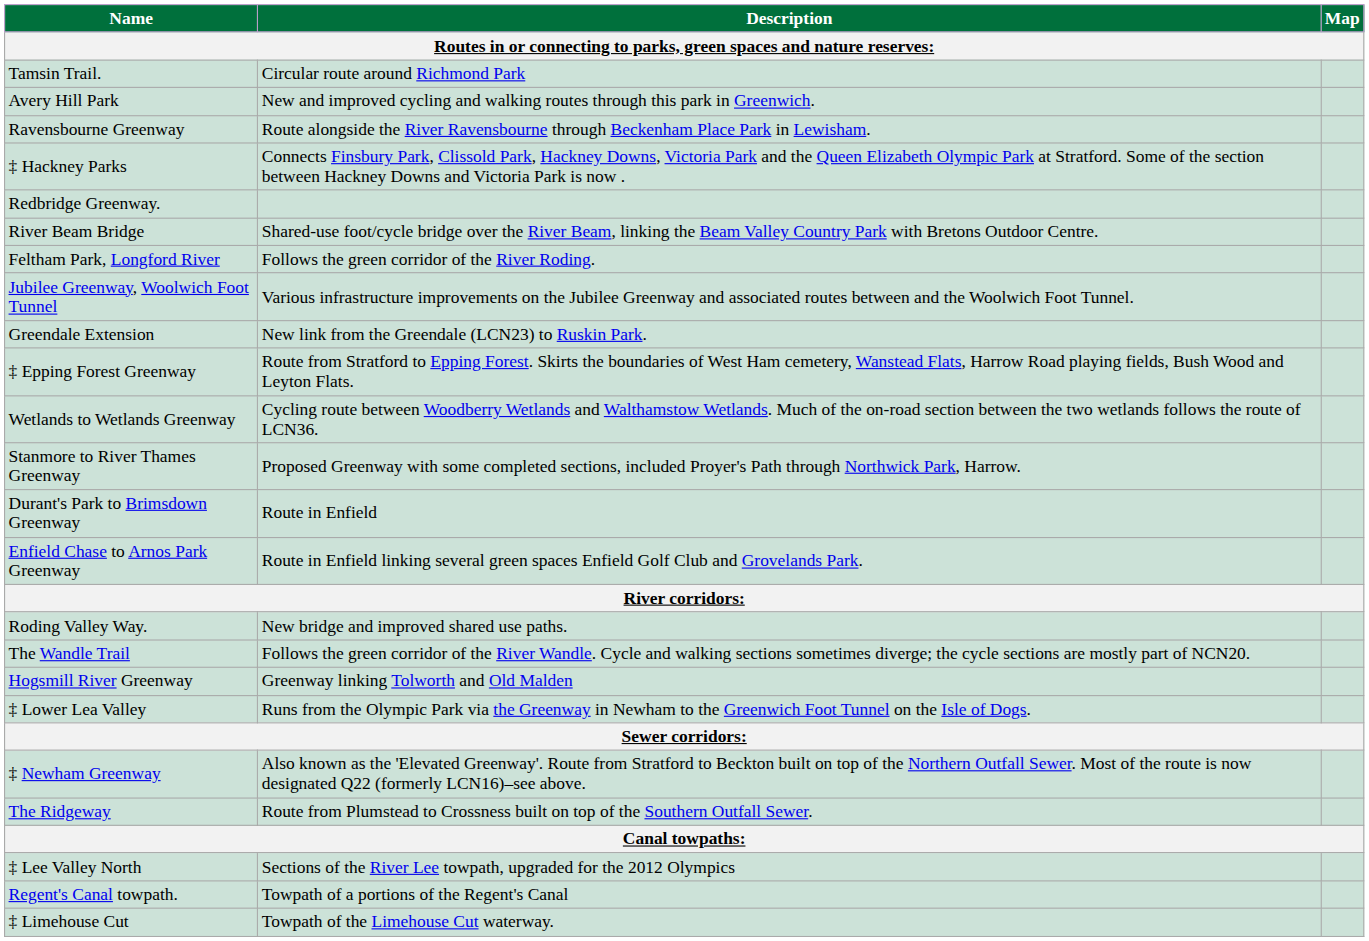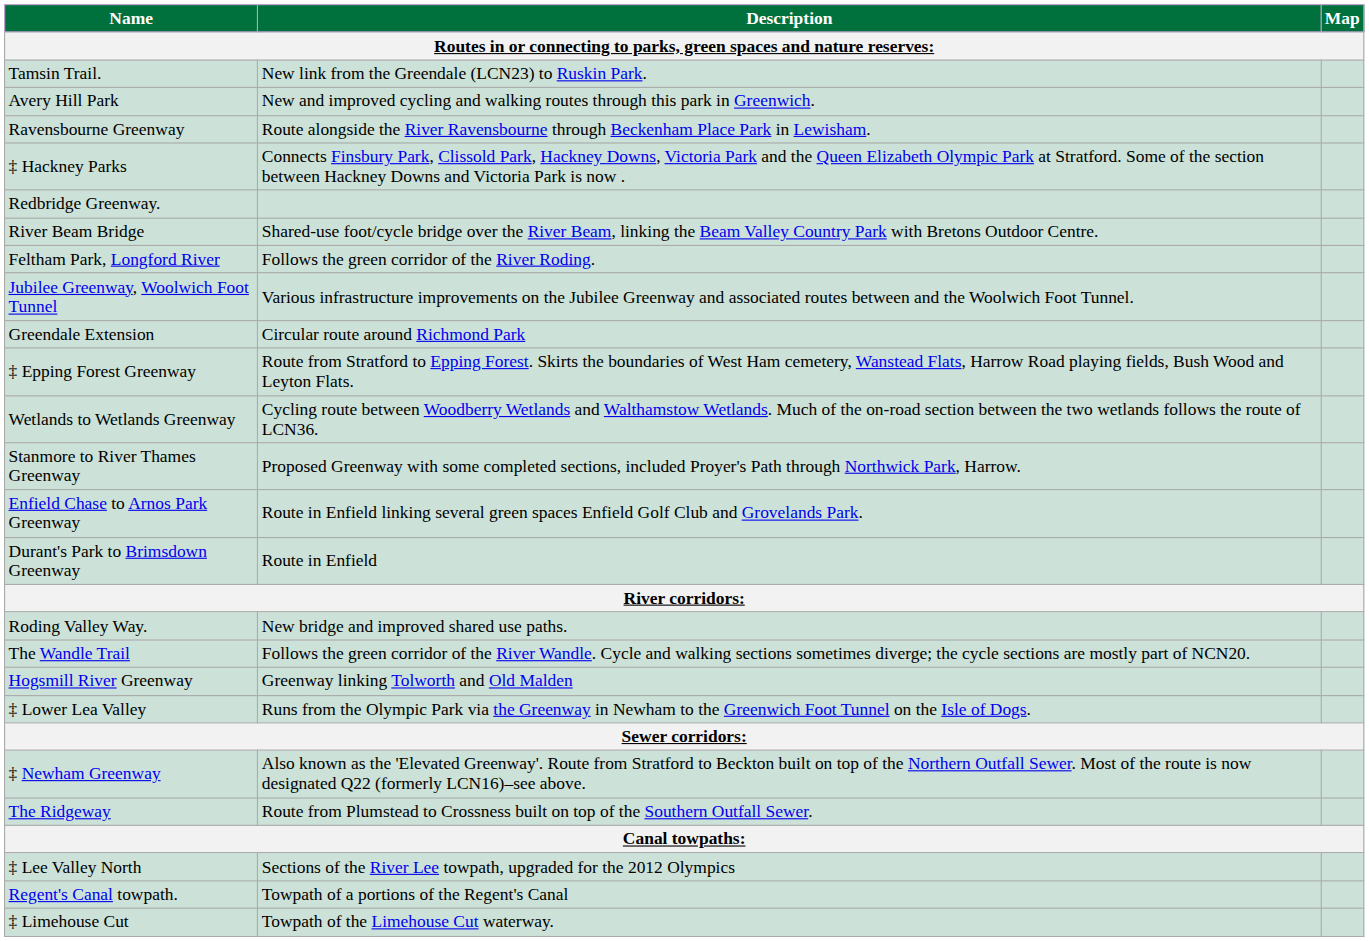(394, 73) Circular route around Richmond Park -> (454, 73) New link from the Greendale (LCN23) to Ruskin Park.
(454, 334) New link from the Greendale (LCN23) to Ruskin Park. -> (394, 334) Circular route around Richmond Park
rows swapped: (108, 560) <-> (108, 513)
